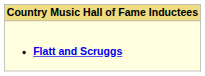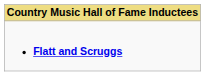(102, 52) lightyellow background -> (102, 52) no background
